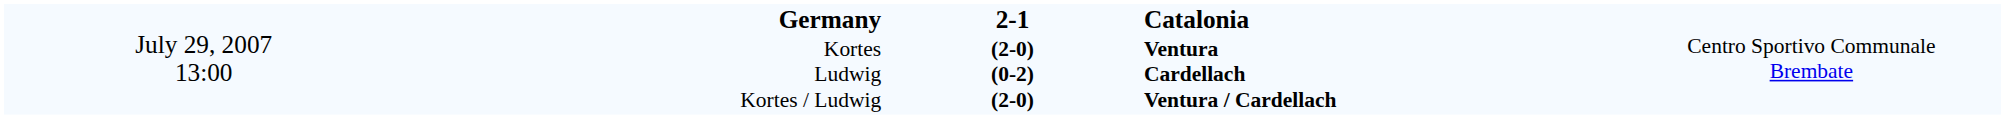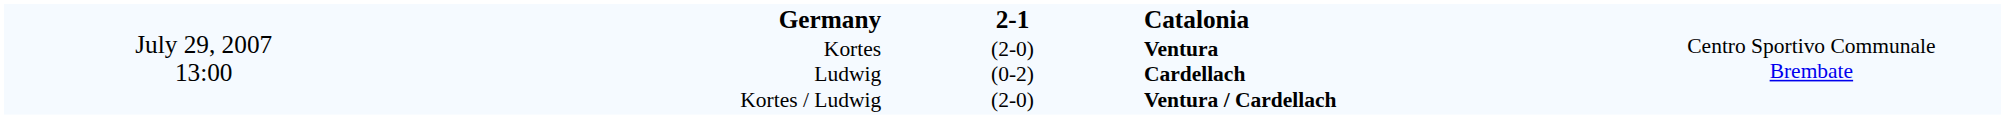(1013, 74) bold -> (1013, 74) normal
